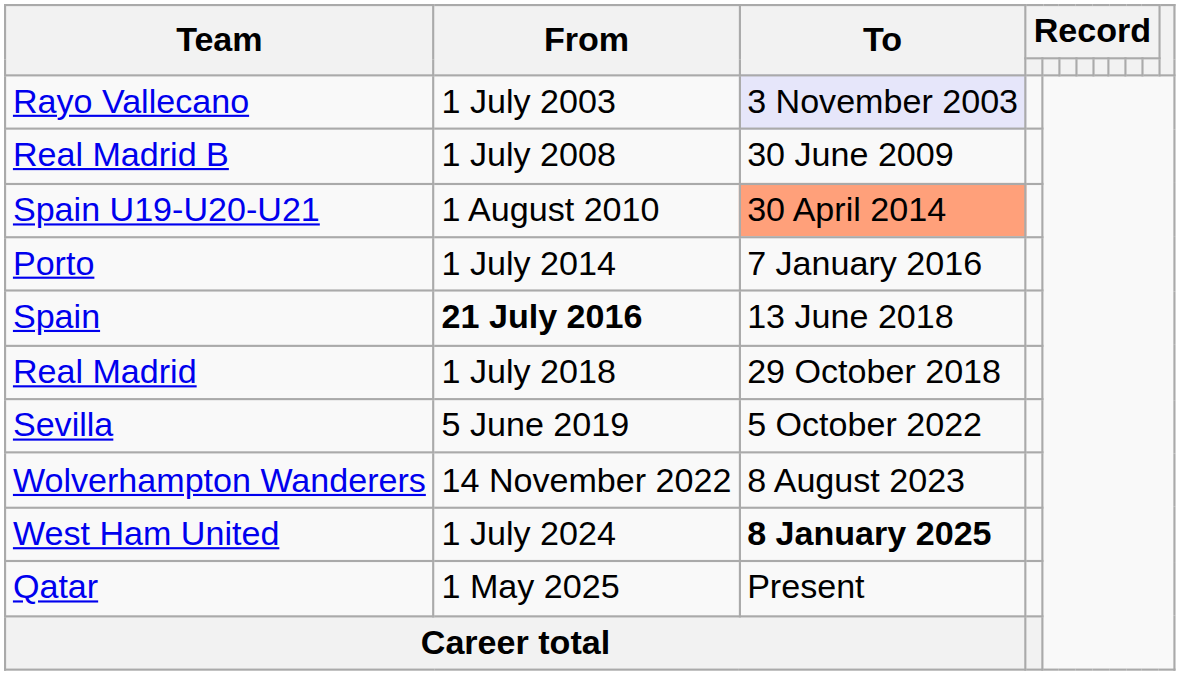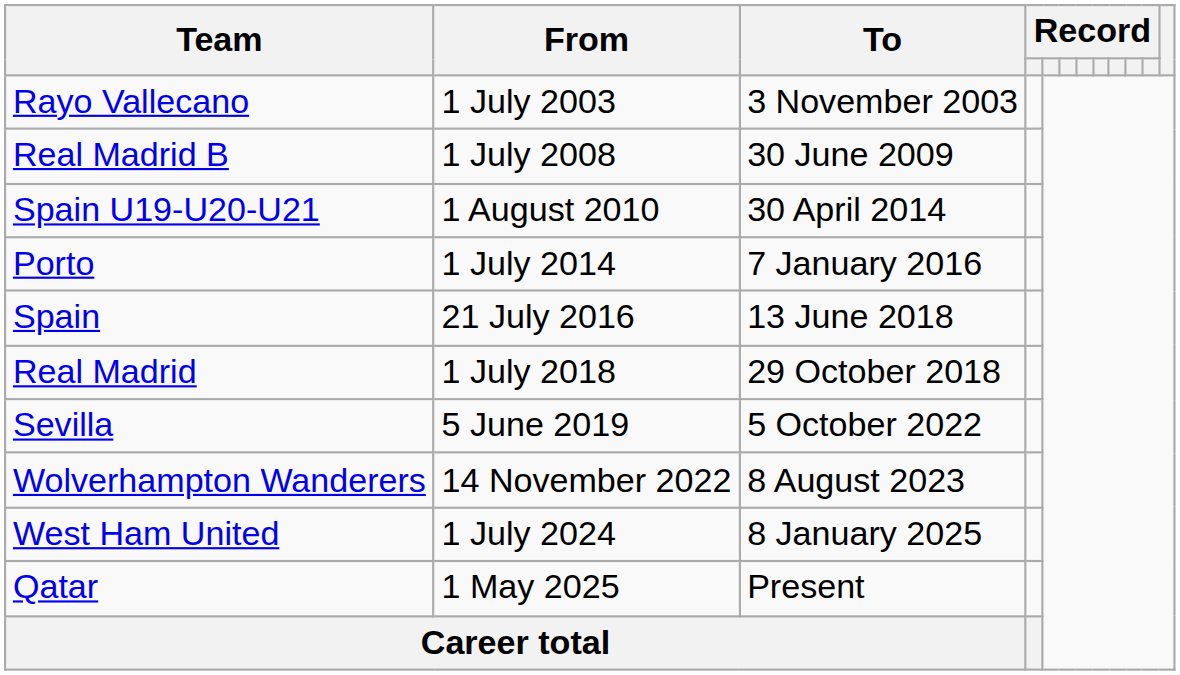(883, 101) lavender background -> (883, 101) no background
(847, 209) lightsalmon background -> (847, 209) no background
(542, 317) bold -> (538, 317) normal
(869, 533) bold -> (865, 533) normal
